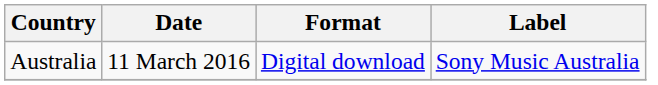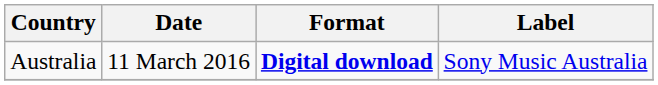(343, 60) normal -> (347, 60) bold
